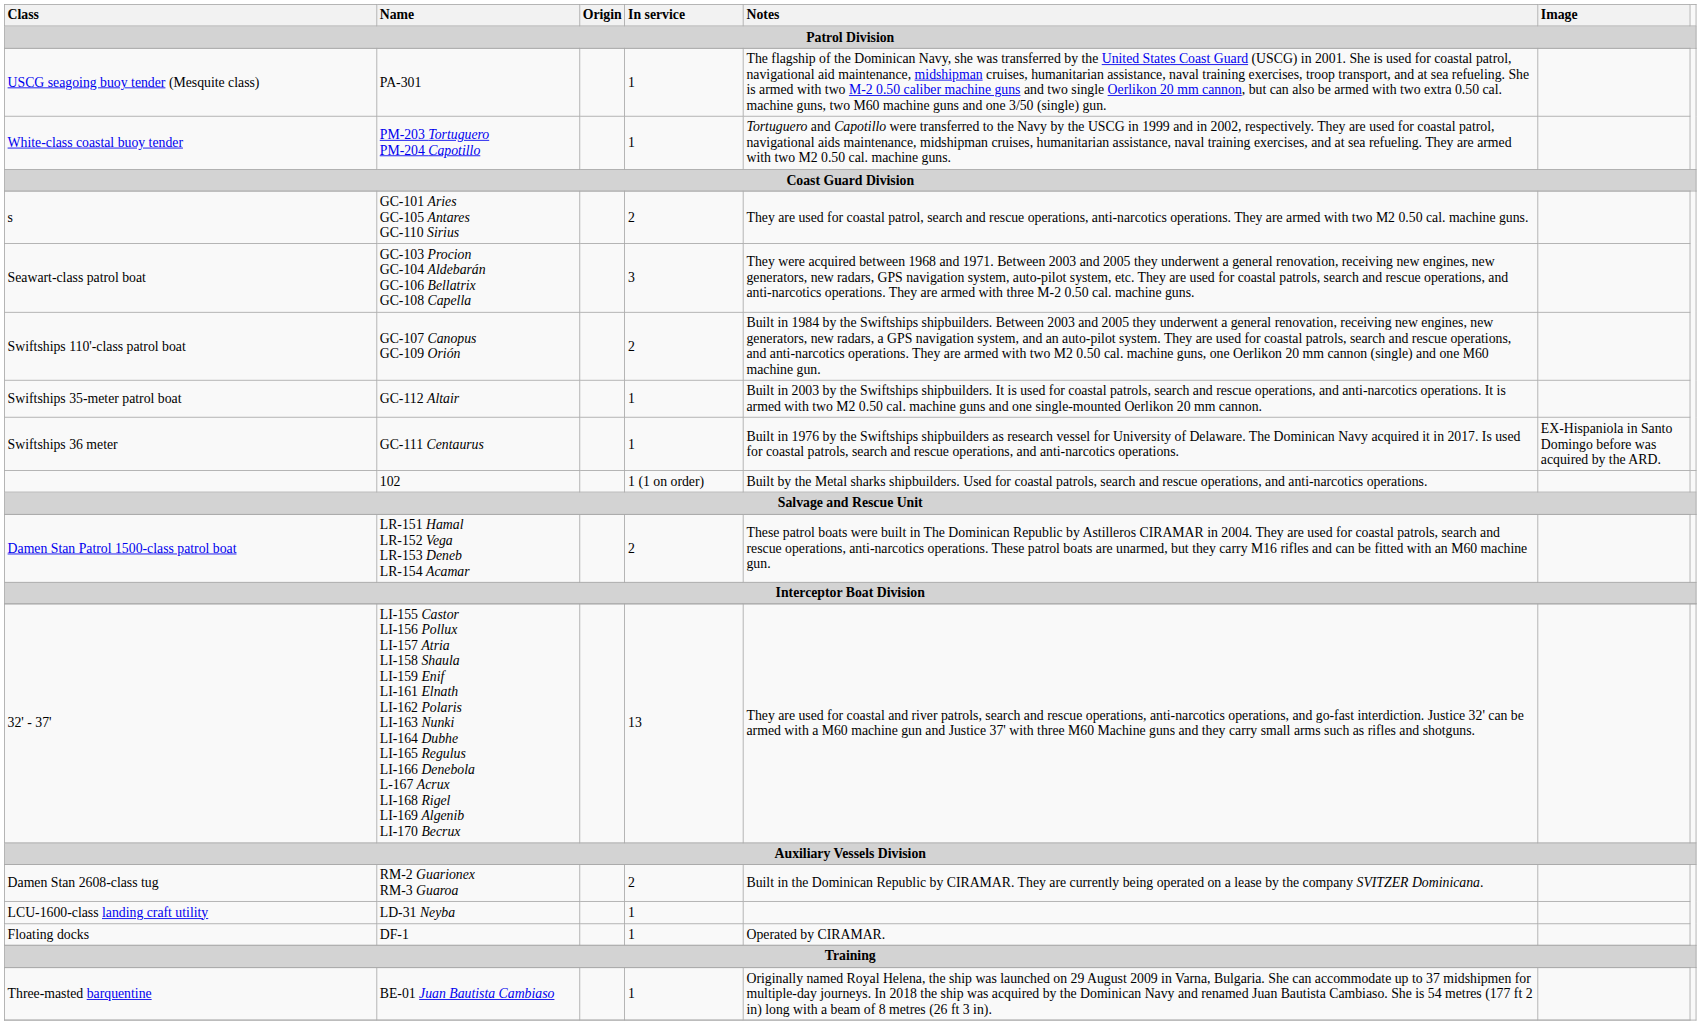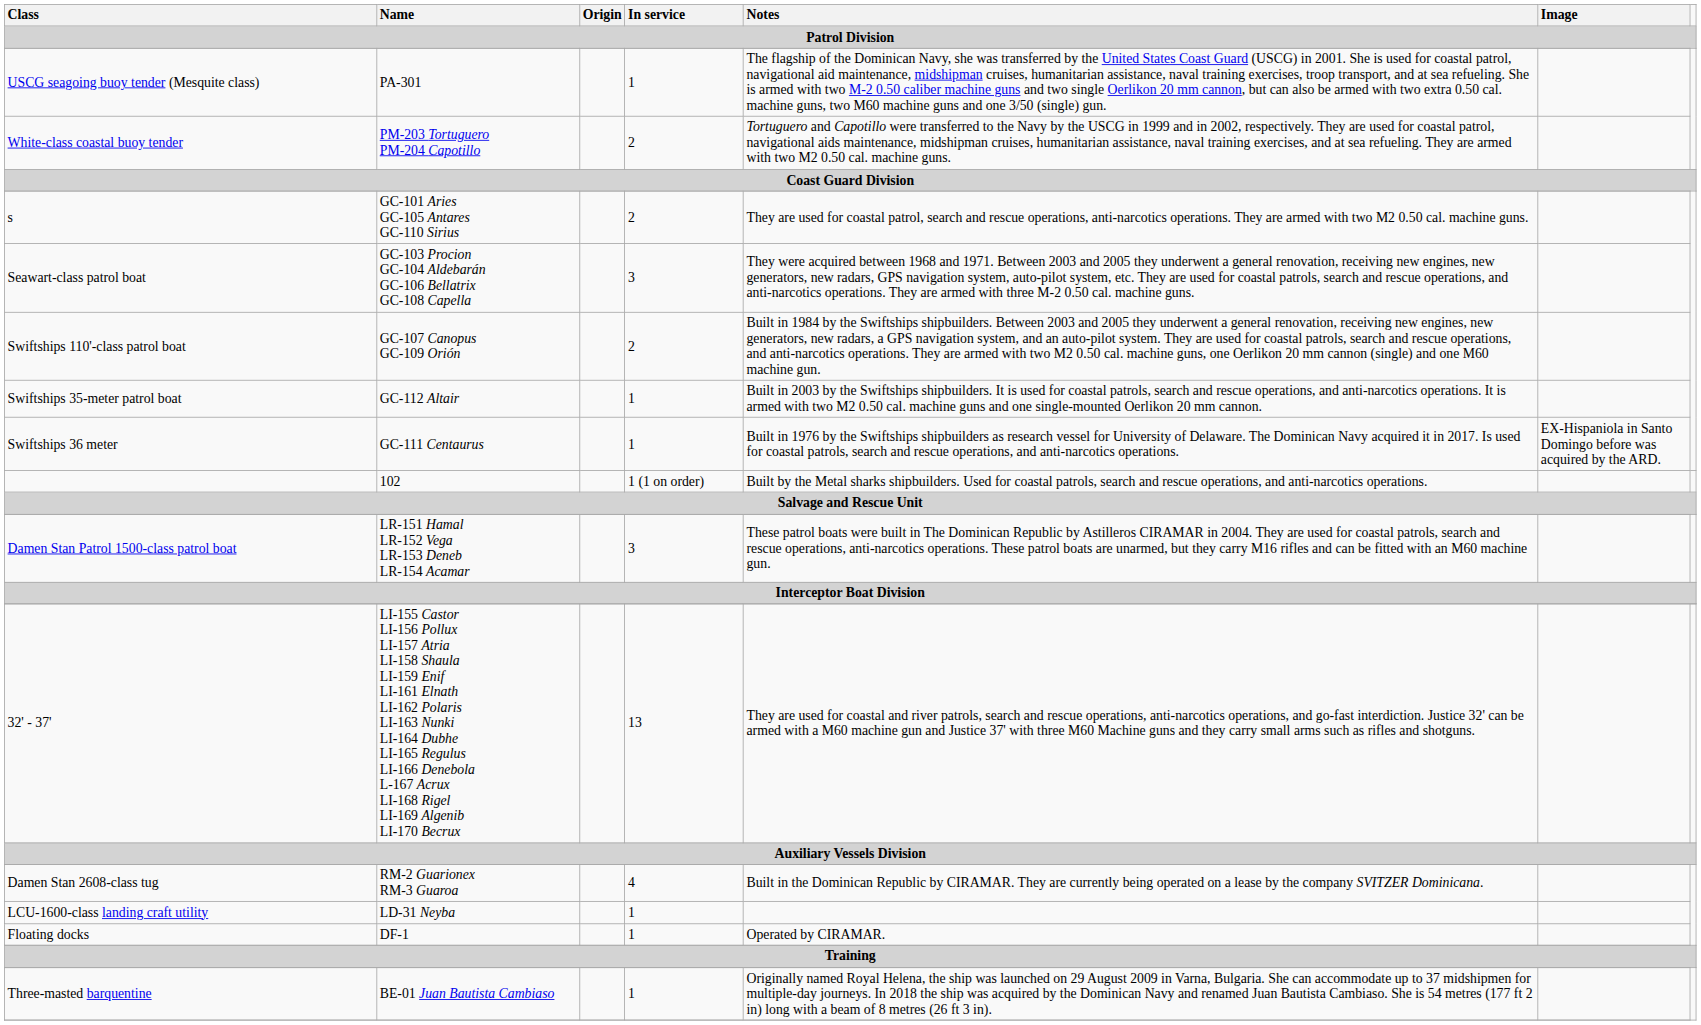(632, 142) 1 -> (632, 142) 2
(632, 548) 2 -> (632, 548) 3
(632, 883) 2 -> (632, 883) 4
